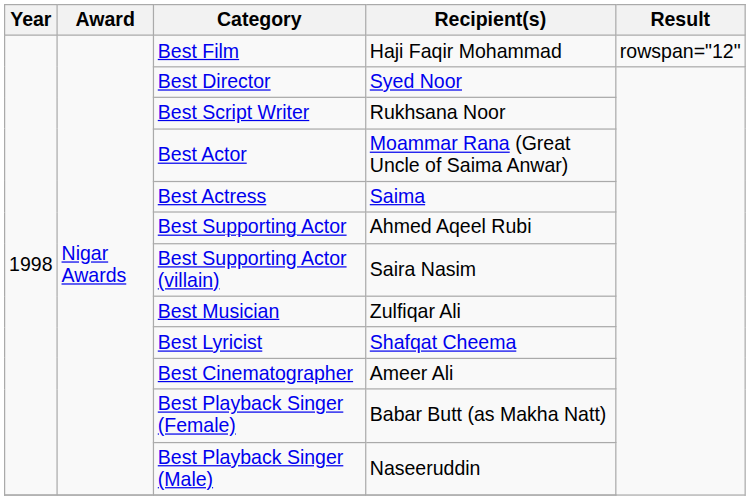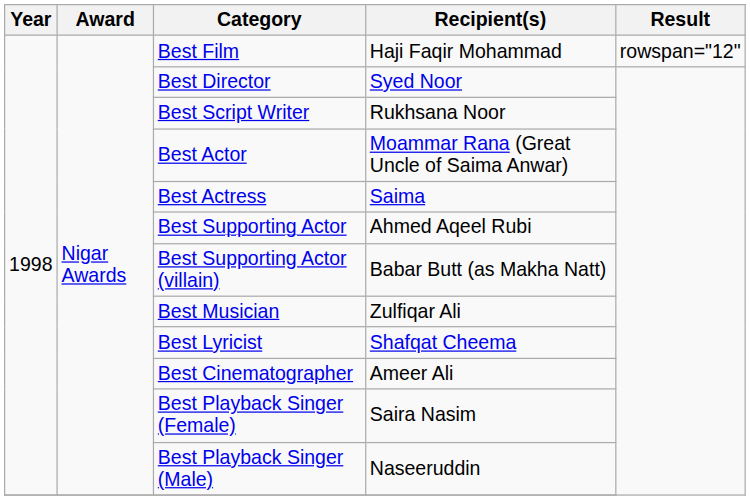(423, 269) Saira Nasim -> (488, 269) Babar Butt (as Makha Natt)
(488, 415) Babar Butt (as Makha Natt) -> (423, 415) Saira Nasim
